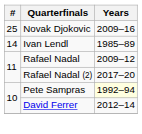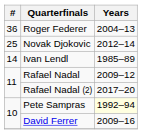+ row: (55, 28)
(116, 28) 2009–16 -> (116, 43) 2012–14
(116, 105) 2012–14 -> (116, 121) 2009–16
